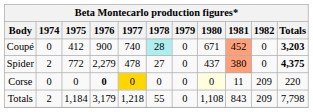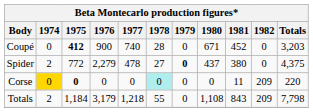(76, 47) normal -> (76, 47) bold
(159, 47) paleturquoise background -> (159, 47) no background
(239, 47) lightsalmon background -> (239, 47) no background
(293, 47) bold -> (293, 47) normal
(185, 64) normal -> (185, 64) bold
(239, 64) lightsalmon background -> (239, 64) no background
(293, 64) bold -> (293, 64) normal
(49, 81) no background -> (49, 81) gold background
(76, 81) normal -> (76, 81) bold
(104, 81) bold -> (104, 81) normal
(132, 81) gold background -> (132, 81) no background
(159, 81) no background -> (159, 81) paleturquoise background
(212, 81) lightyellow background -> (212, 81) no background
